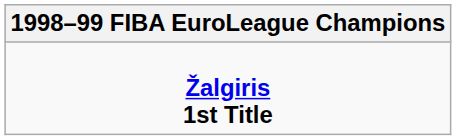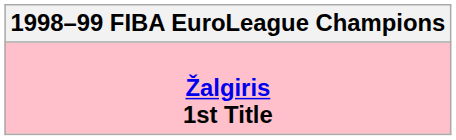(228, 101) no background -> (228, 101) pink background
